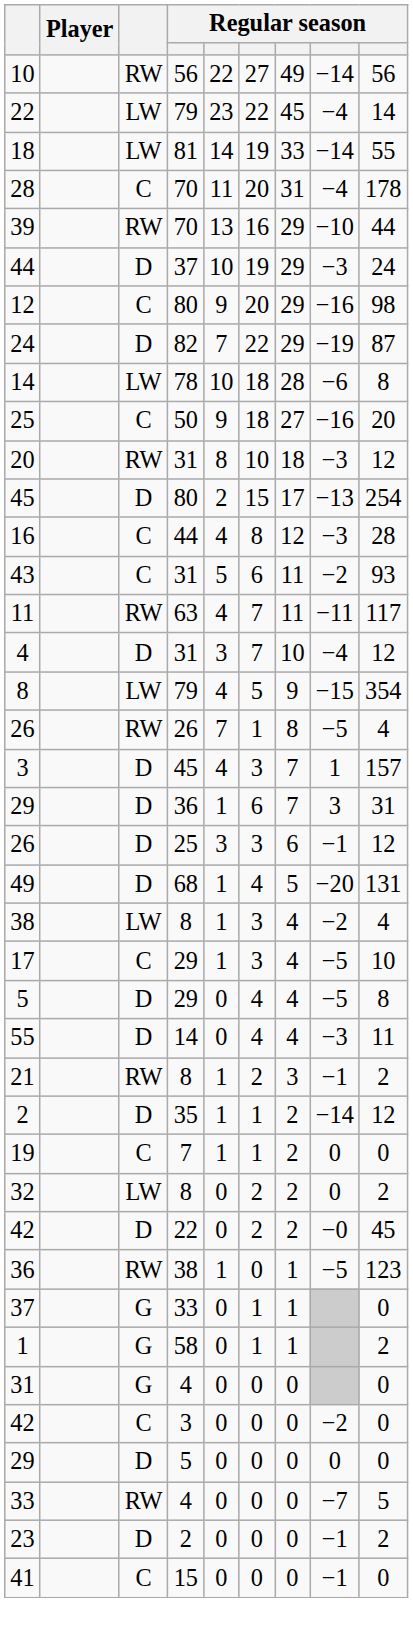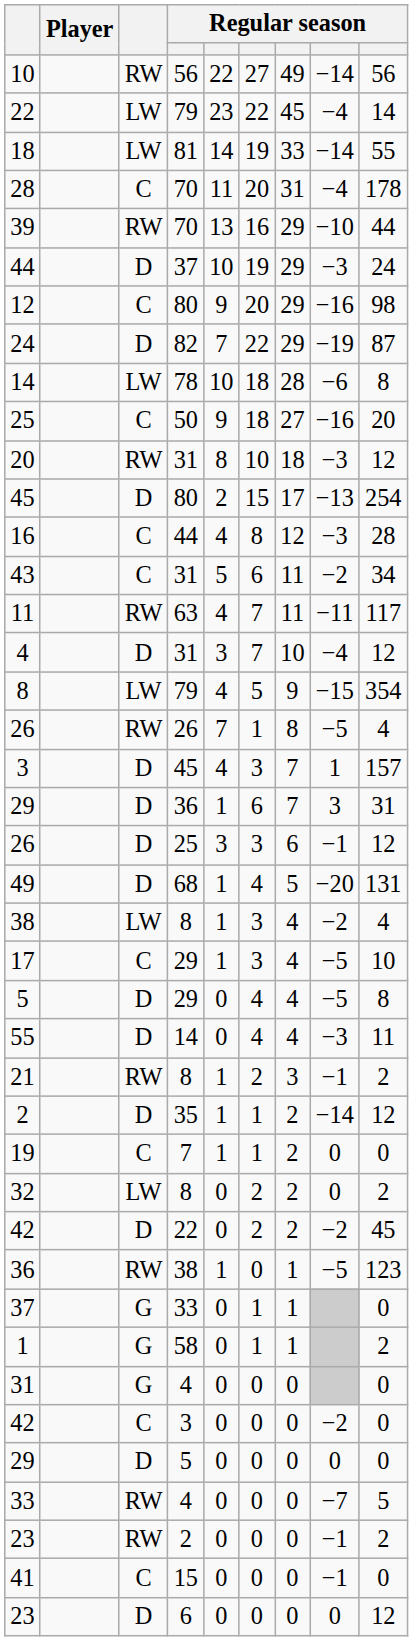(383, 574) 93 -> (383, 574) 34
(335, 1230) −0 -> (335, 1230) −2
(144, 1539) D -> (144, 1539) RW
+ row: (23, 1616)
